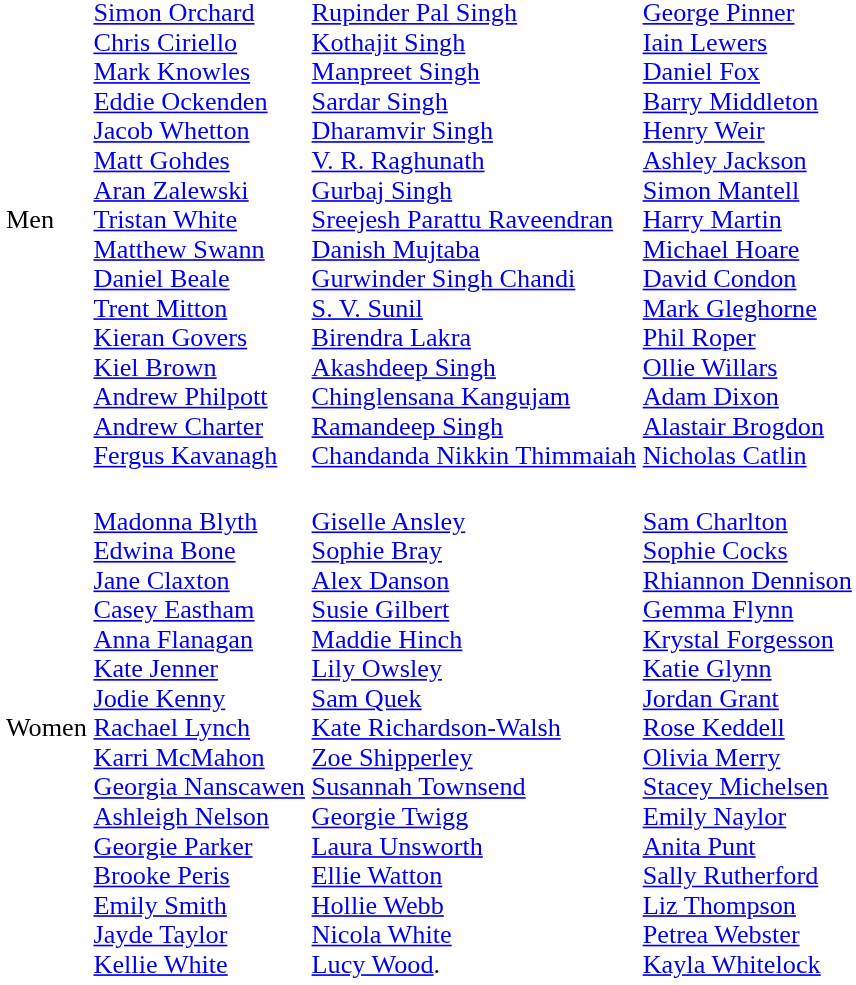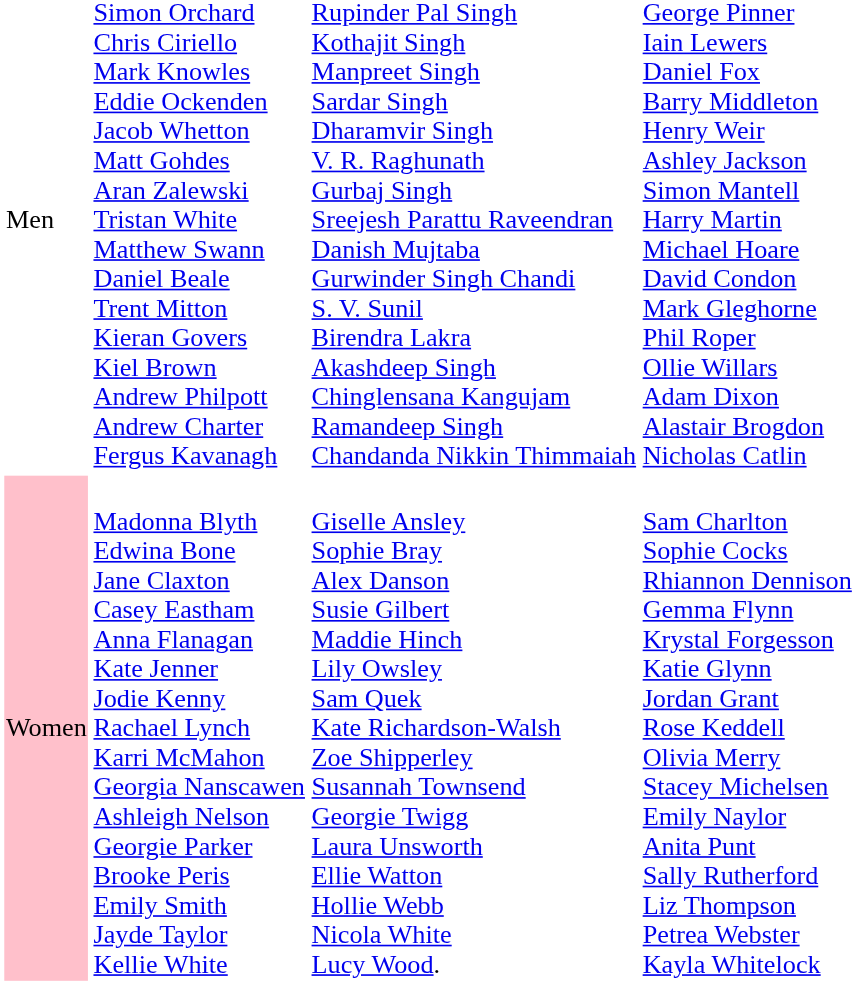(46, 727) no background -> (46, 727) pink background
